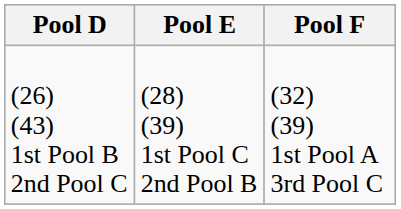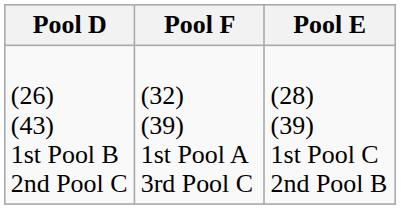columns swapped: (200, 25) <-> (330, 25)
